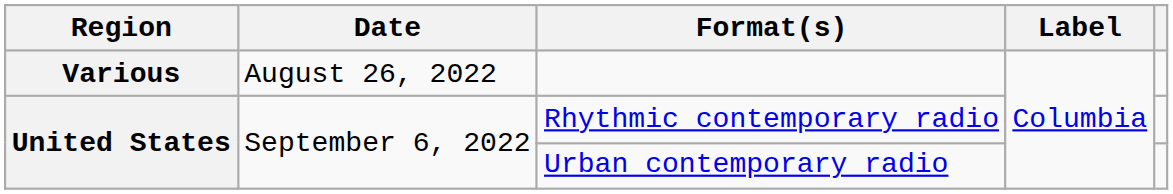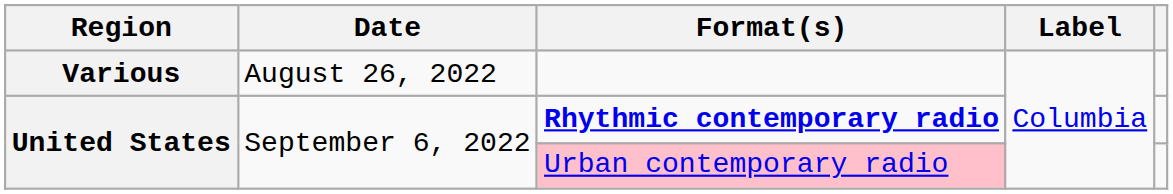(772, 119) normal -> (772, 119) bold
(746, 165) no background -> (746, 165) pink background
